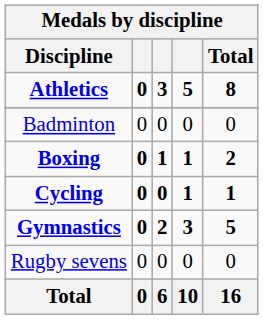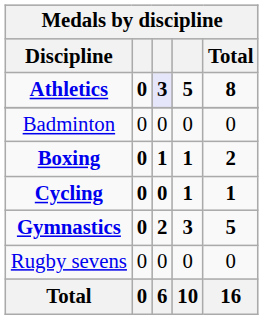(162, 90) no background -> (162, 90) lavender background
